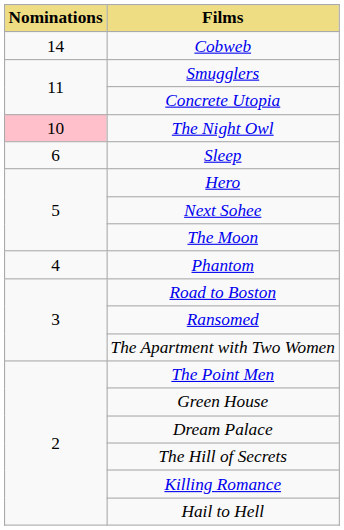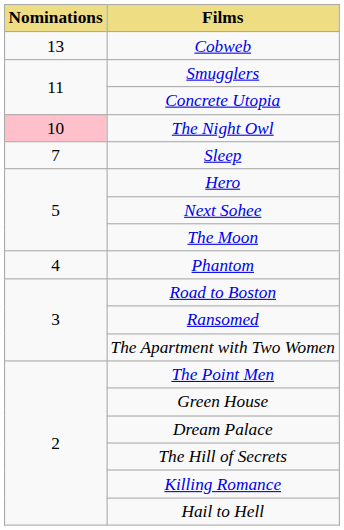(56, 45) 14 -> (56, 45) 13
(56, 155) 6 -> (56, 155) 7
